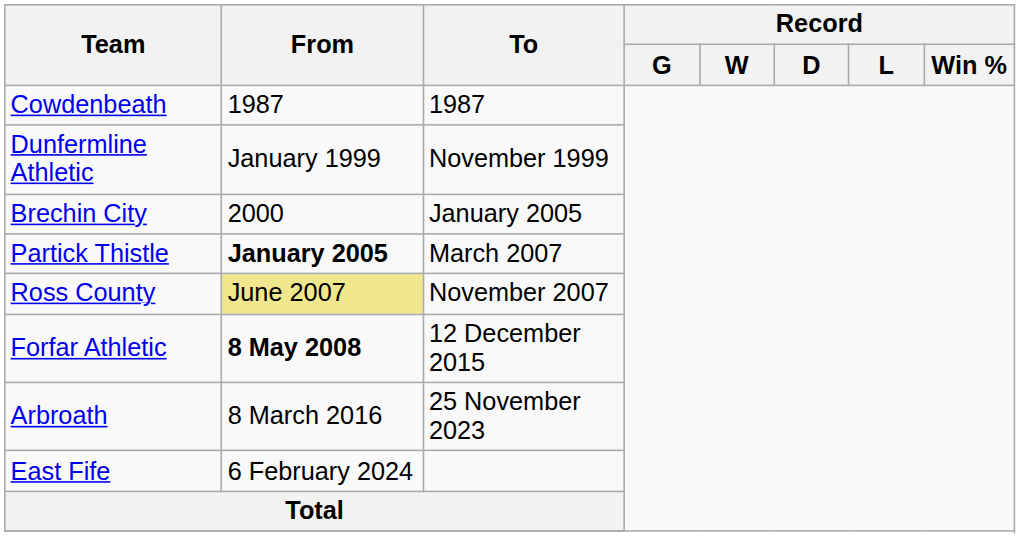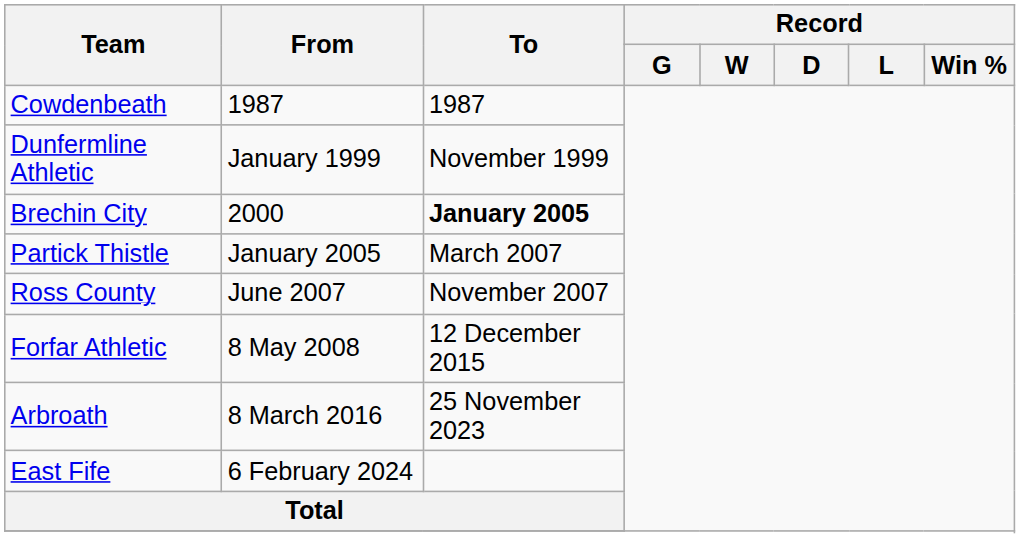(506, 213) normal -> (509, 213) bold
(308, 253) bold -> (304, 253) normal
(287, 293) khaki background -> (287, 293) no background
(294, 347) bold -> (294, 347) normal
